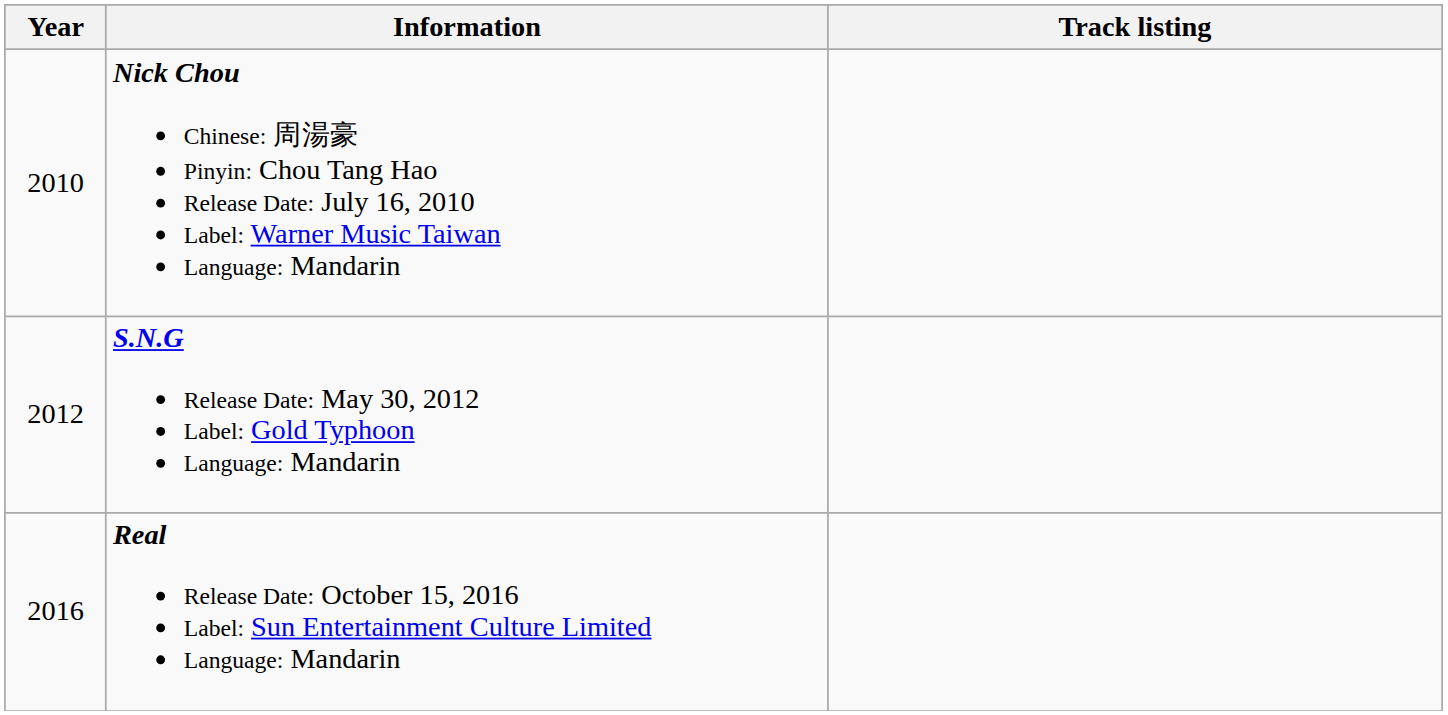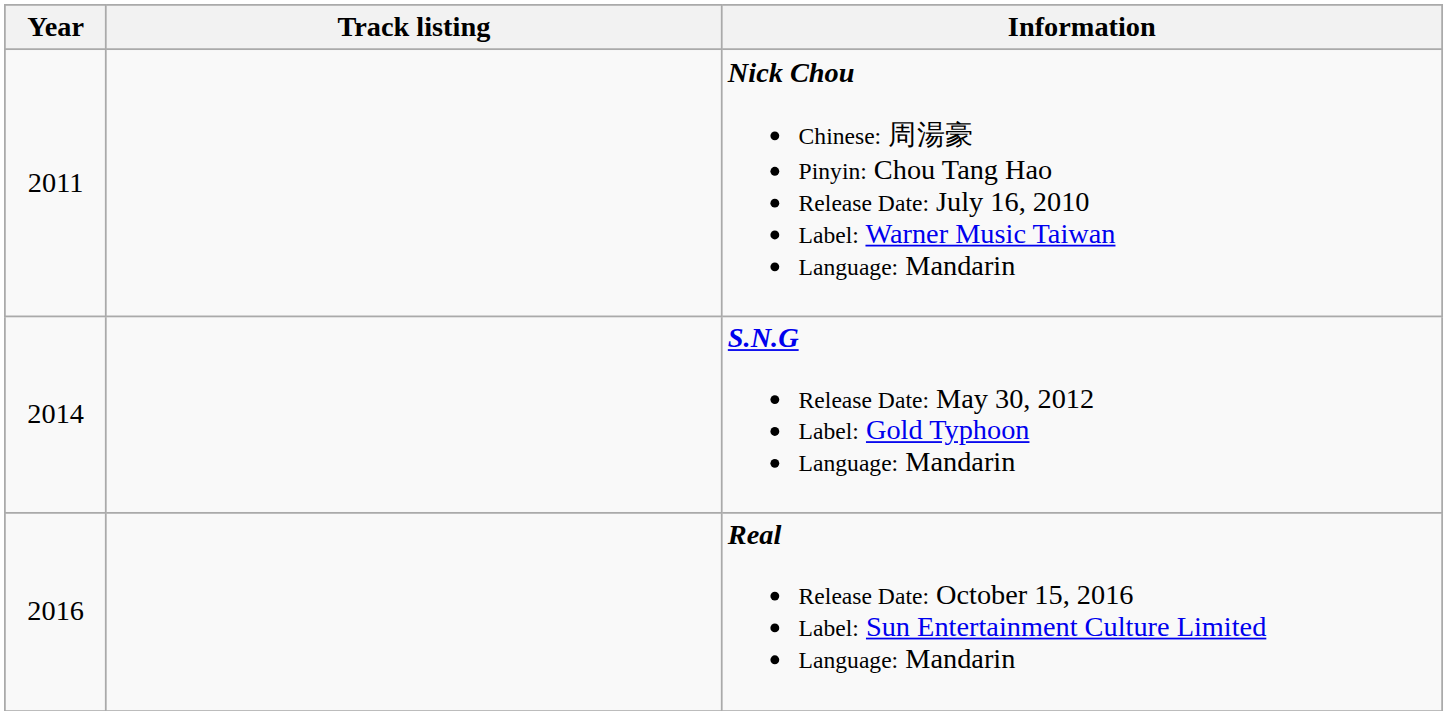columns swapped: (467, 26) <-> (1135, 26)
(56, 182) 2010 -> (56, 182) 2011
(56, 414) 2012 -> (56, 414) 2014
